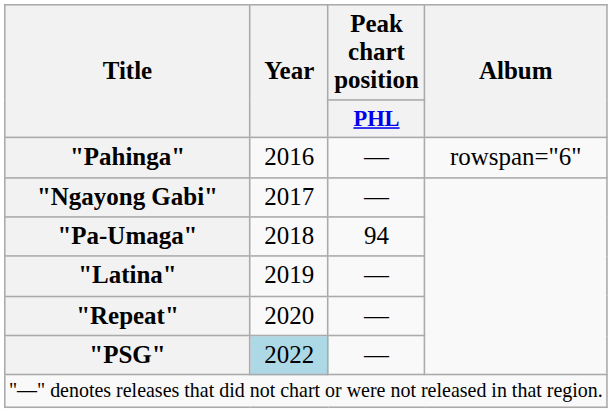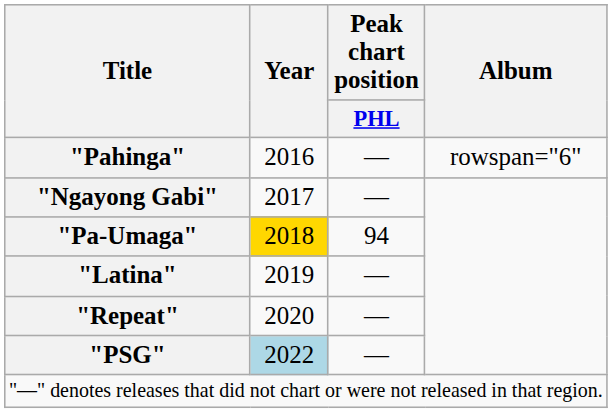(289, 236) no background -> (289, 236) gold background
